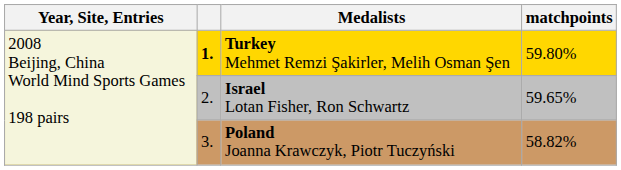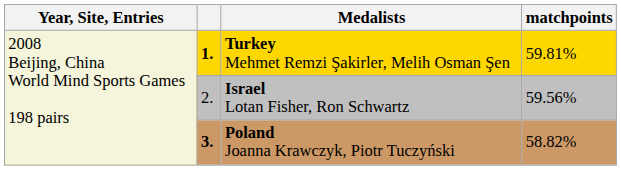(551, 52) 59.80% -> (551, 52) 59.81%
(551, 97) 59.65% -> (551, 97) 59.56%
(207, 142) normal -> (207, 142) bold
